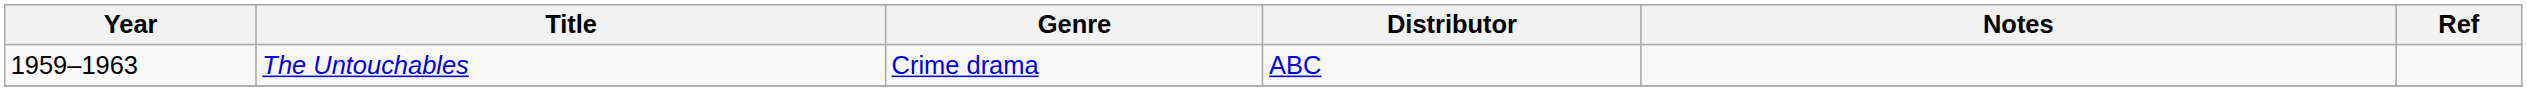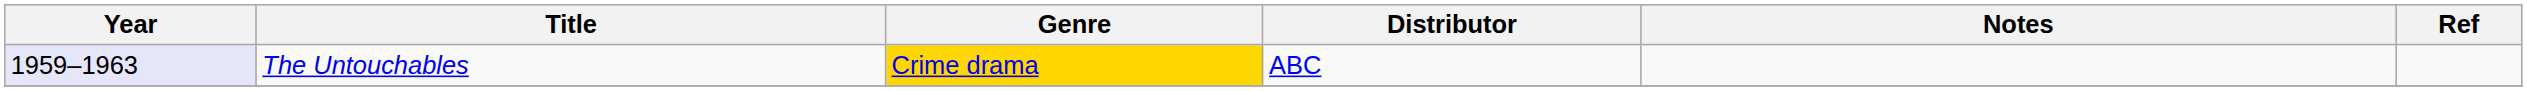(74, 65) no background -> (74, 65) lavender background
(965, 65) no background -> (965, 65) gold background
